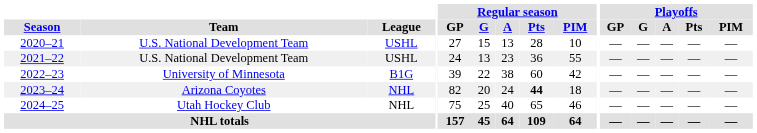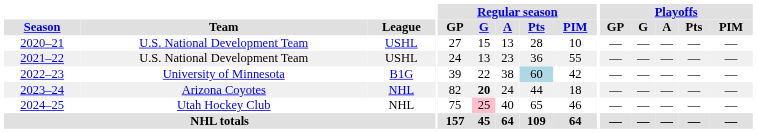(536, 74) no background -> (536, 74) lightblue background
(484, 89) normal -> (484, 89) bold
(536, 89) bold -> (536, 89) normal
(484, 105) no background -> (484, 105) pink background
